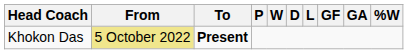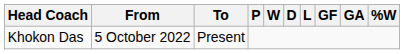(142, 37) khaki background -> (142, 37) no background
(222, 37) bold -> (221, 37) normal
